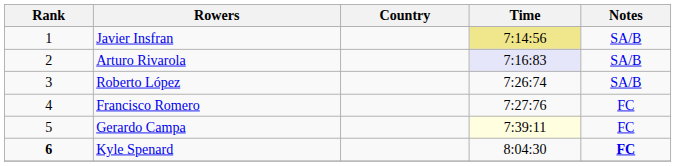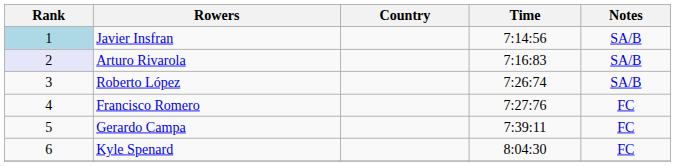(49, 37) no background -> (49, 37) lightblue background
(525, 37) khaki background -> (525, 37) no background
(49, 60) no background -> (49, 60) lavender background
(525, 60) lavender background -> (525, 60) no background
(525, 127) lightyellow background -> (525, 127) no background
(49, 149) bold -> (49, 149) normal
(626, 149) bold -> (626, 149) normal
